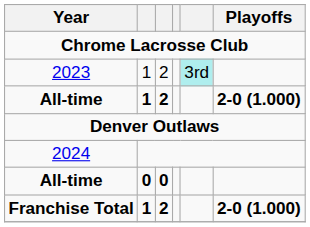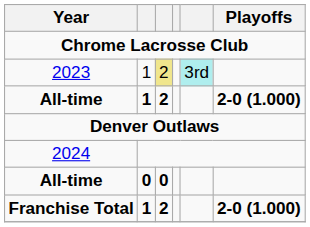(164, 72) no background -> (164, 72) khaki background
